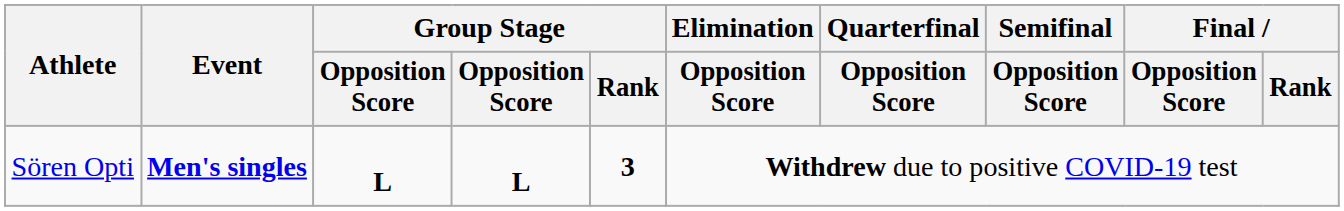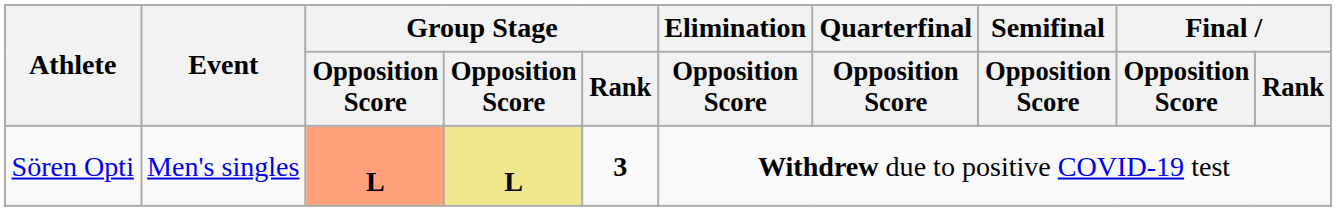(227, 165) bold -> (223, 165) normal
(383, 182) no background -> (375, 182) lightsalmon background
(521, 182) no background -> (514, 182) khaki background
